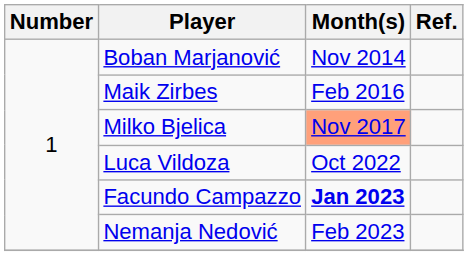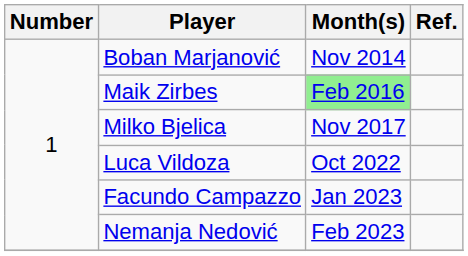(358, 92) no background -> (358, 92) lightgreen background
(358, 127) lightsalmon background -> (358, 127) no background
(358, 197) bold -> (357, 197) normal
